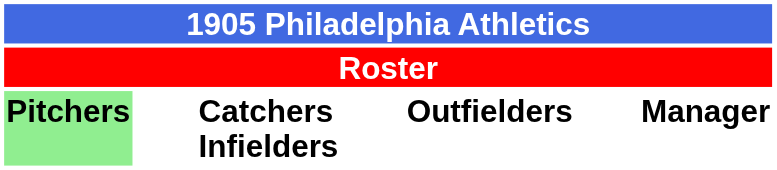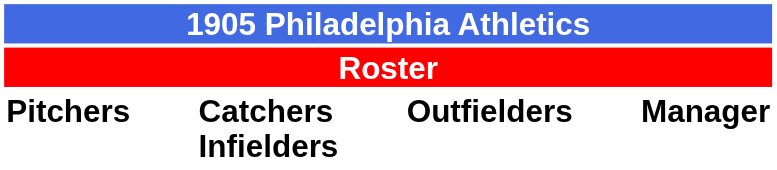(68, 111) lightgreen background -> (68, 111) no background
